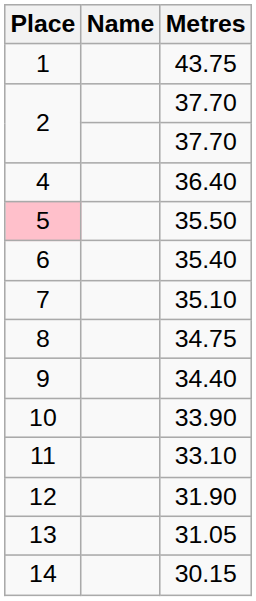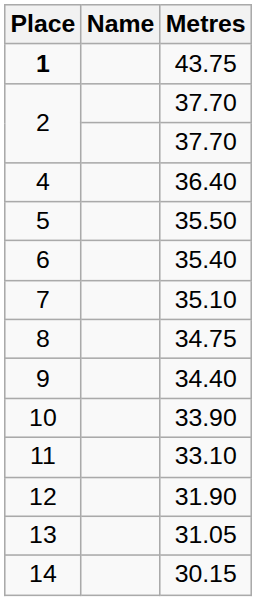(43, 63) normal -> (43, 63) bold
(43, 220) pink background -> (43, 220) no background
